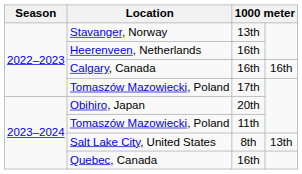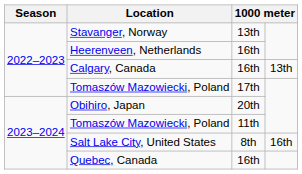(281, 68) 16th -> (281, 68) 13th
(281, 142) 13th -> (281, 142) 16th
